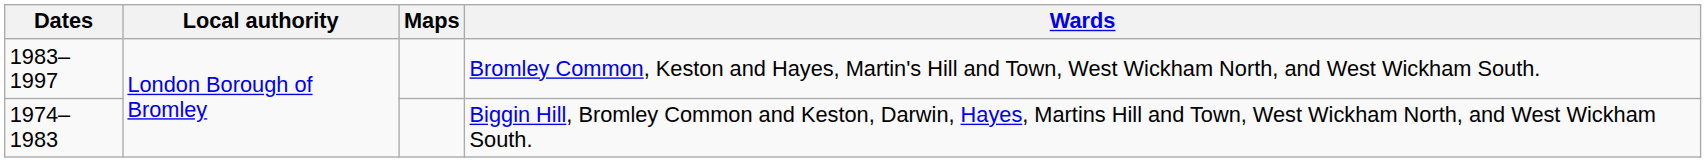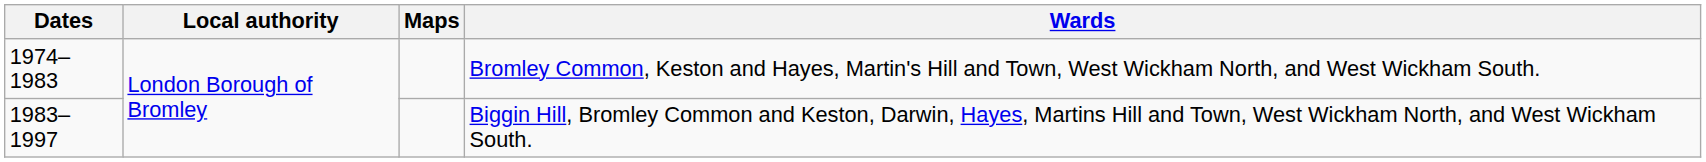(40, 68) 1983–1997 -> (40, 68) 1974–1983
(40, 127) 1974–1983 -> (40, 127) 1983–1997
